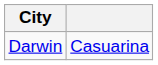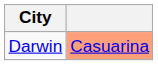(110, 45) no background -> (110, 45) lightsalmon background
